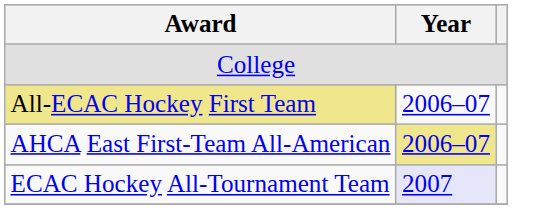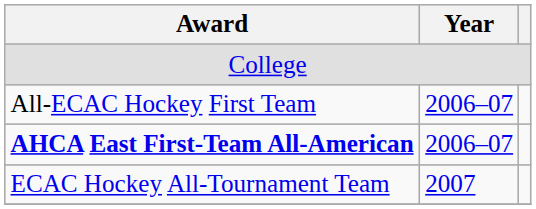(163, 104) khaki background -> (163, 104) no background
(201, 143) normal -> (212, 143) bold
(446, 143) khaki background -> (469, 143) no background
(427, 183) lavender background -> (450, 183) no background
